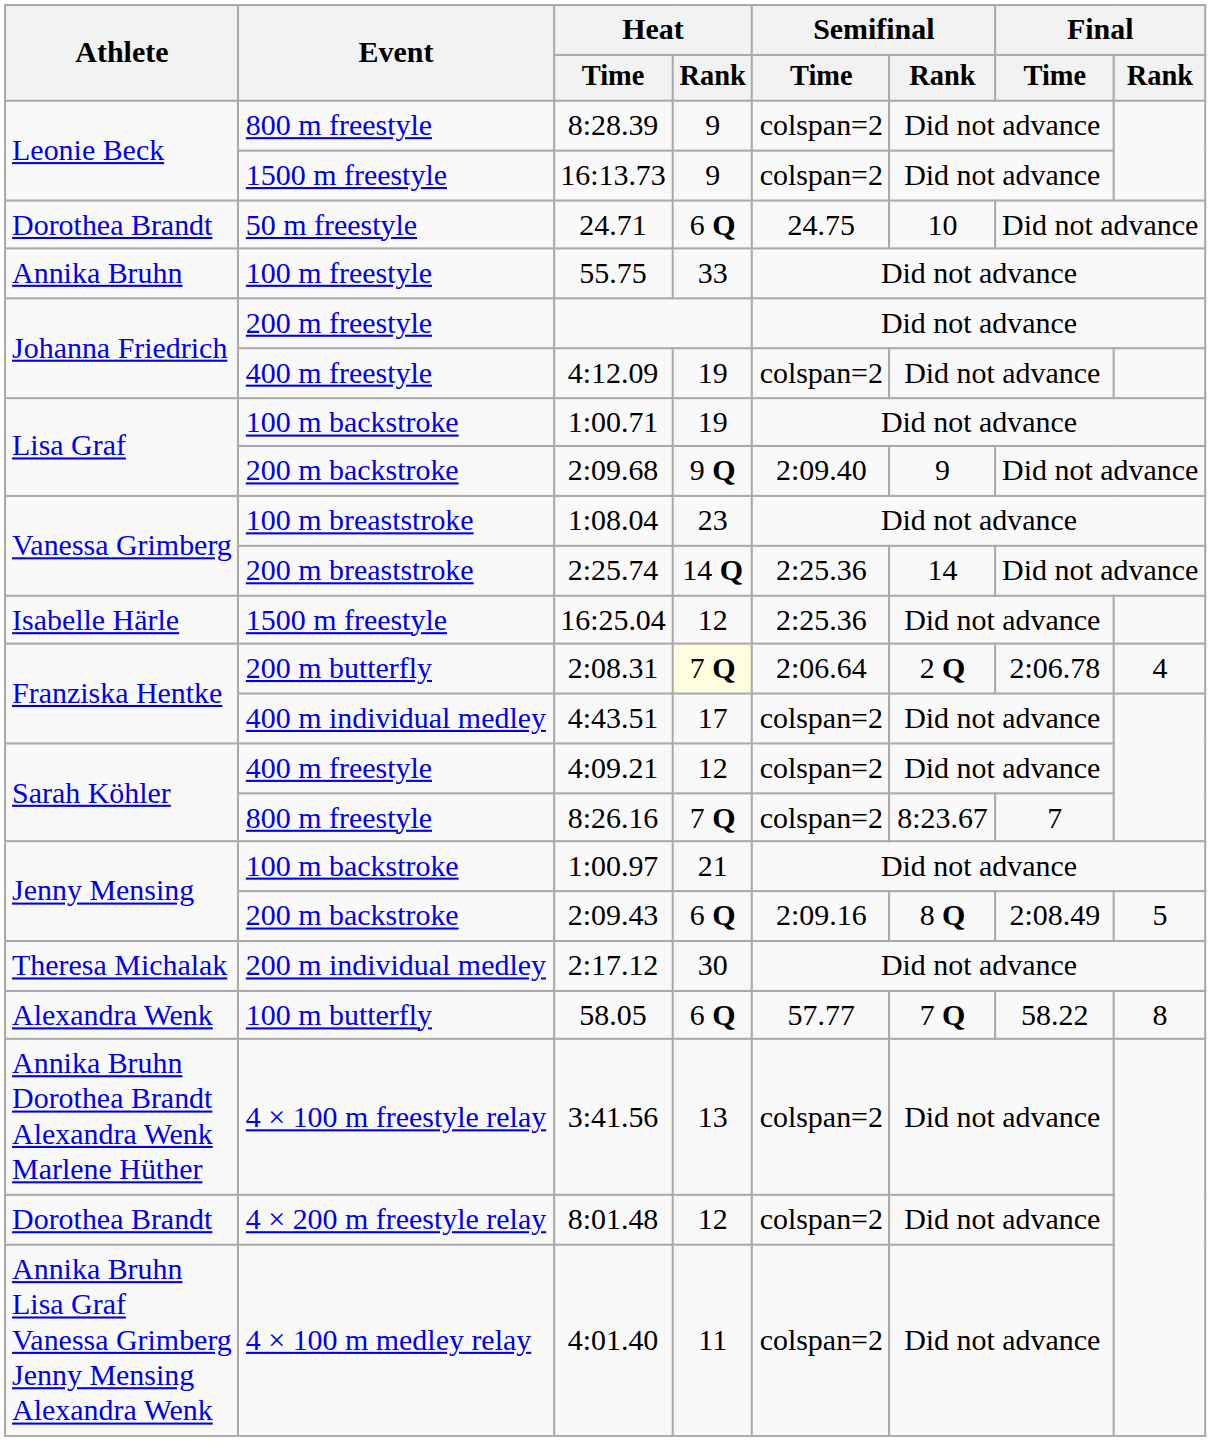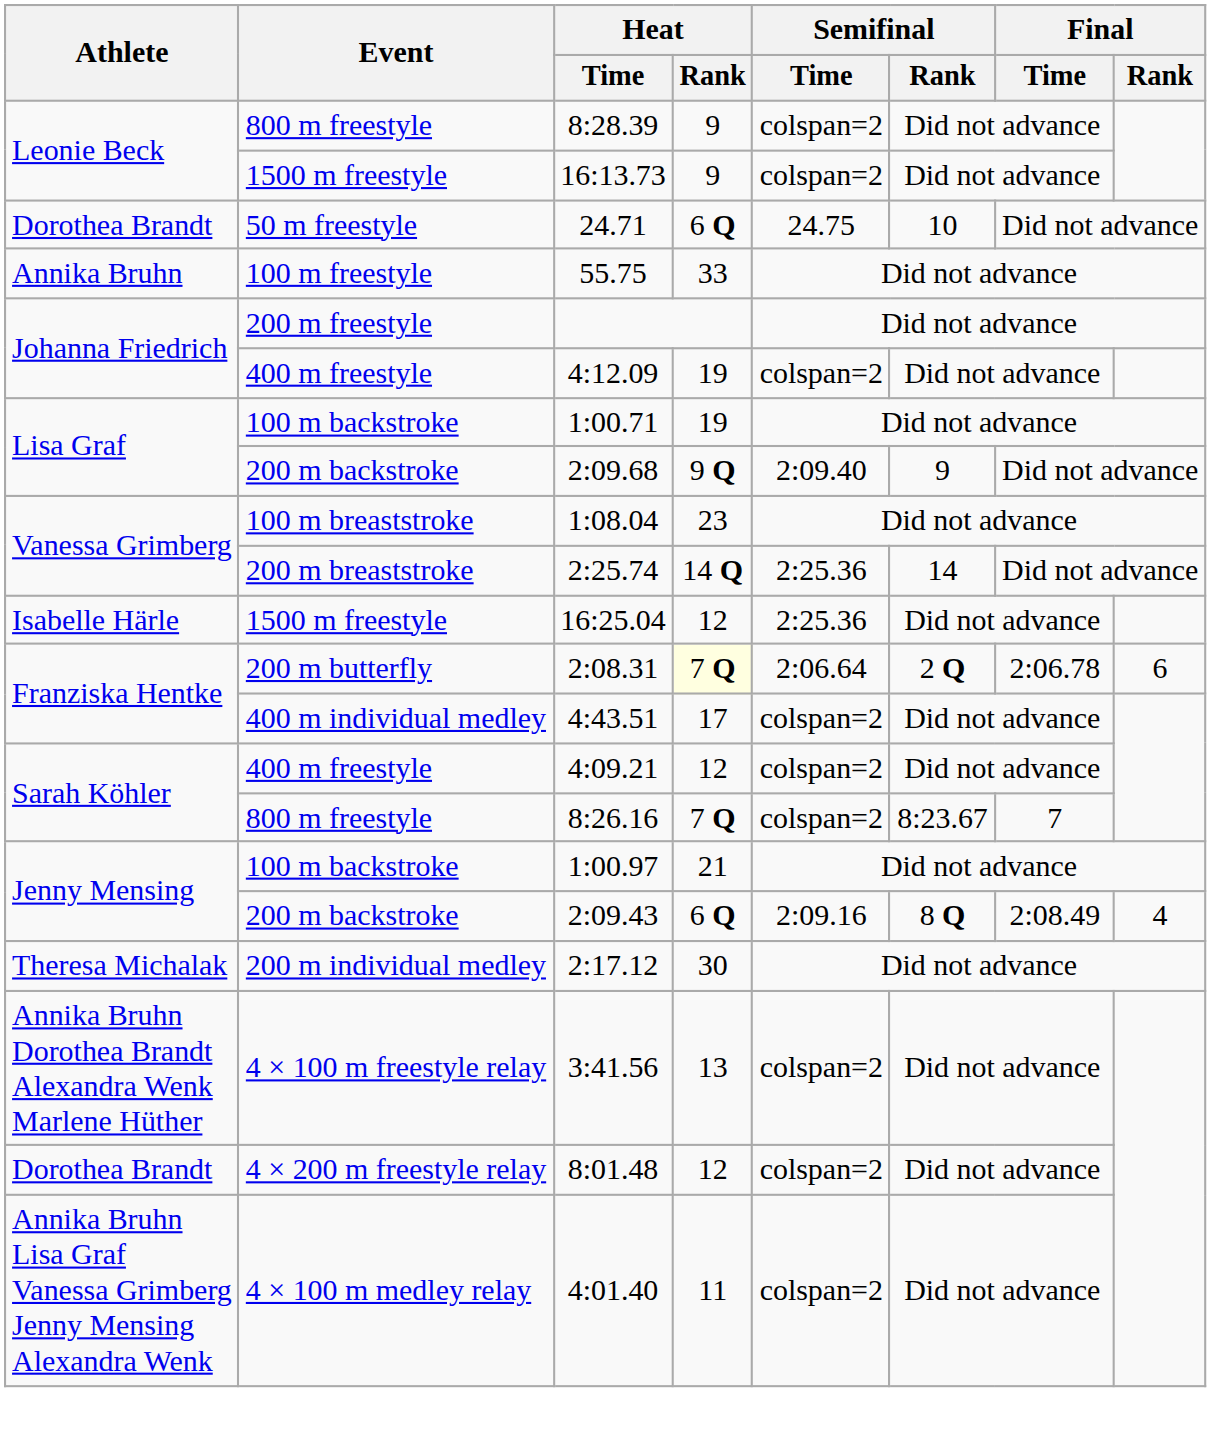(1160, 669) 4 -> (1160, 669) 6
(1160, 916) 5 -> (1160, 916) 4
- row: (613, 1014)
